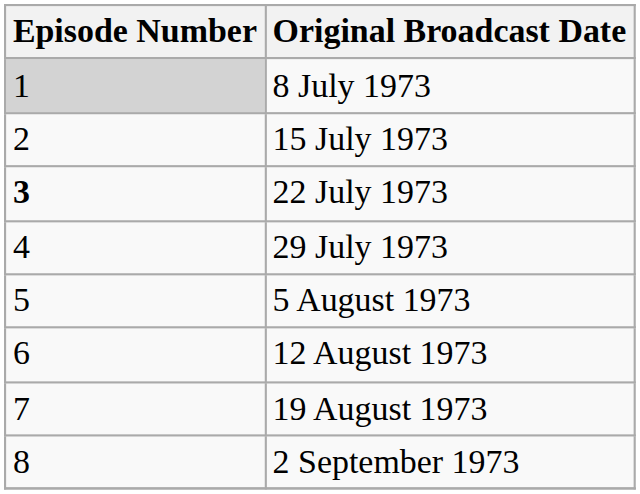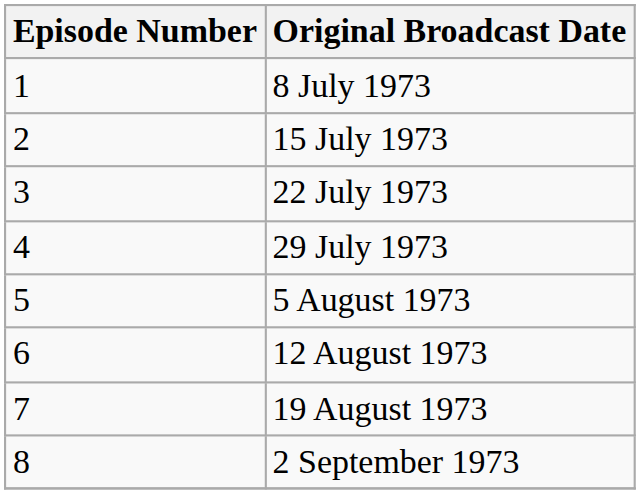(21, 85) lightgrey background -> (21, 85) no background
(21, 192) bold -> (21, 192) normal
